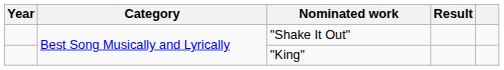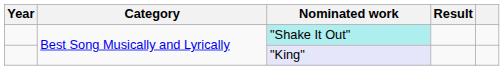(310, 34) no background -> (310, 34) paleturquoise background
(287, 55) no background -> (287, 55) lavender background
